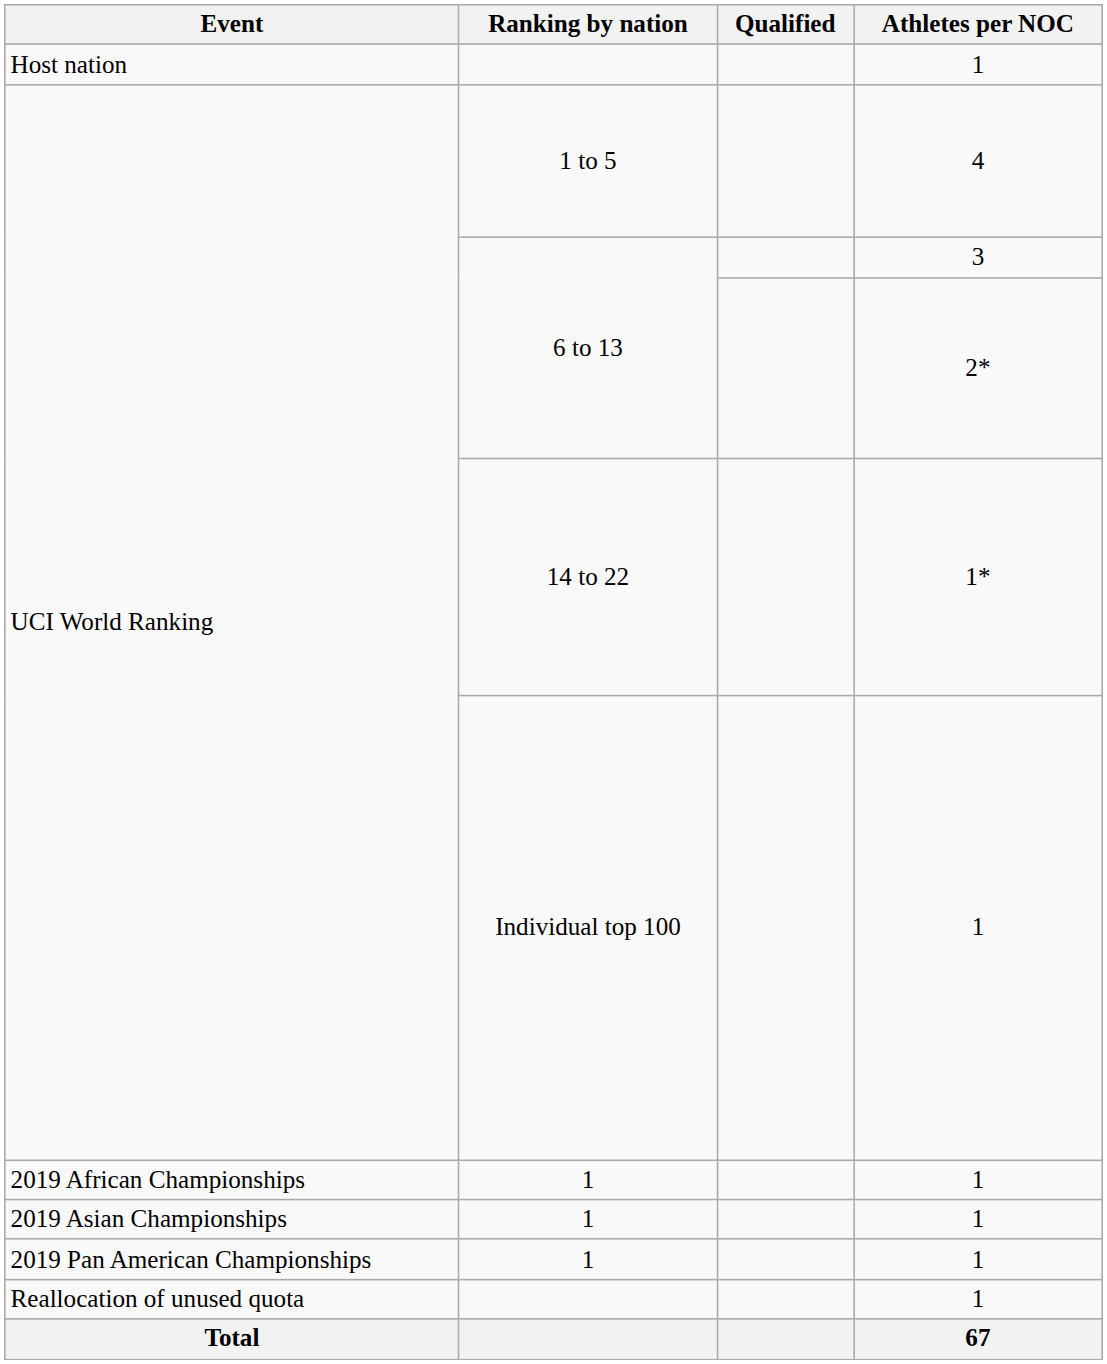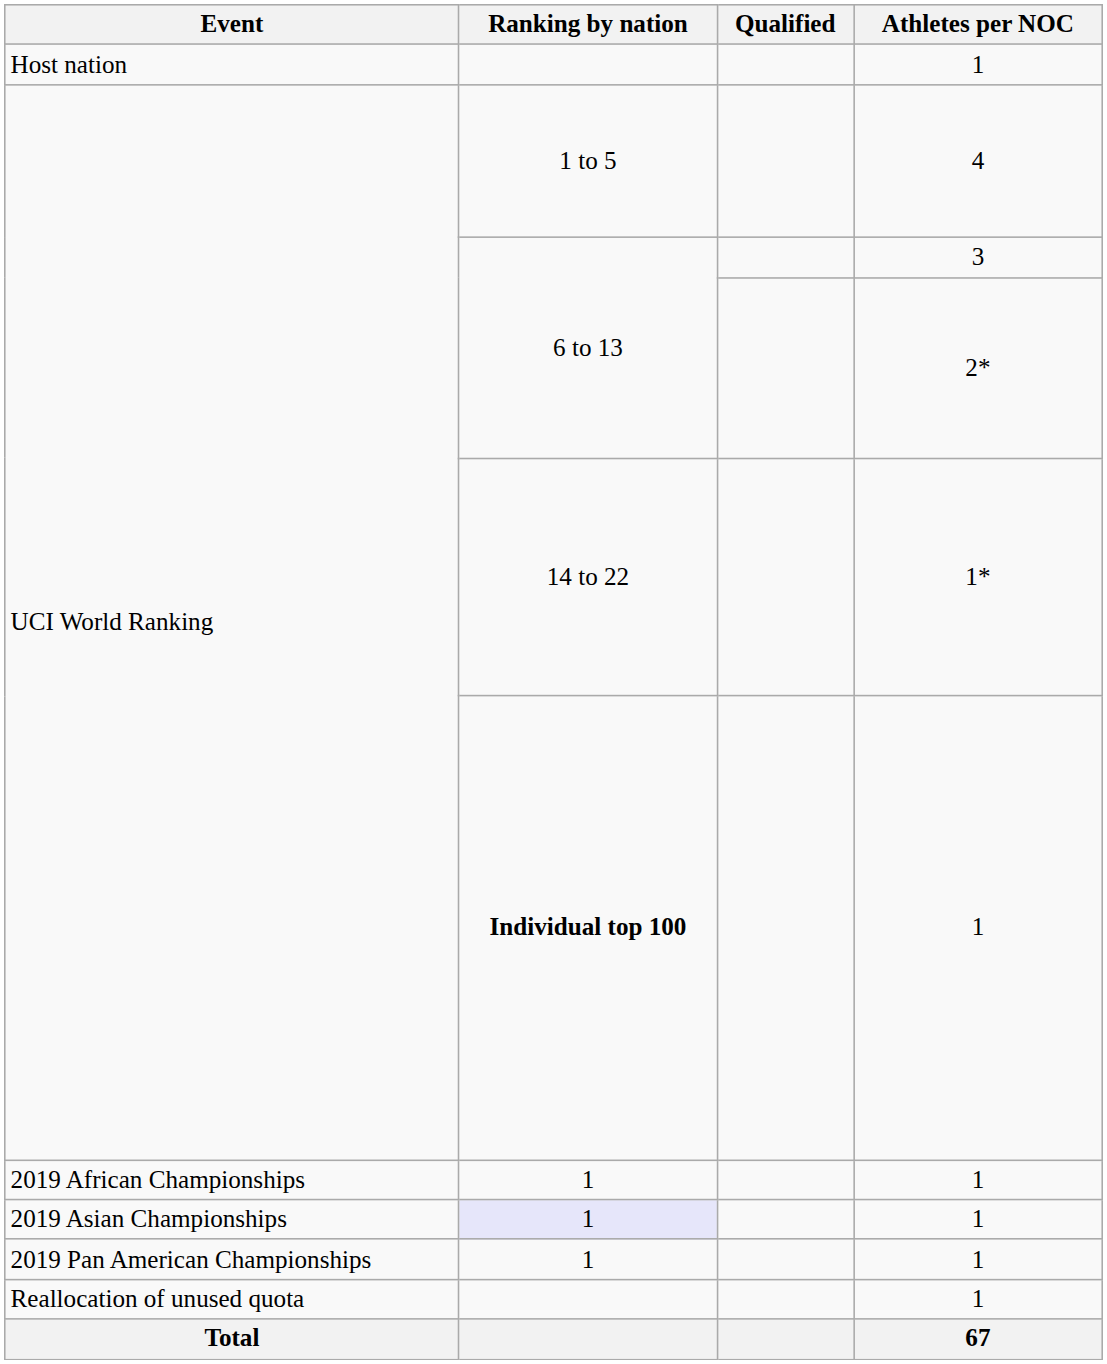(588, 927) normal -> (588, 927) bold
(588, 1219) no background -> (588, 1219) lavender background
